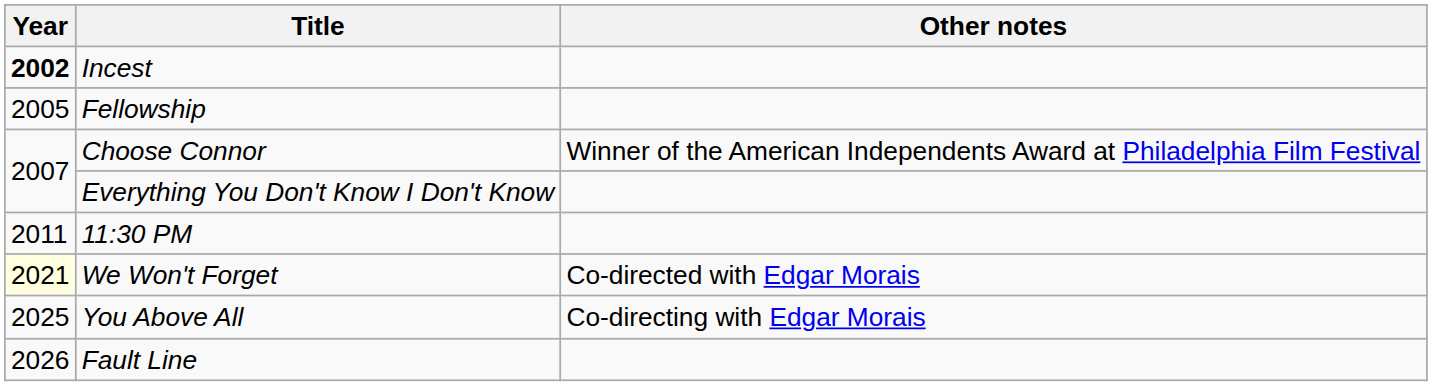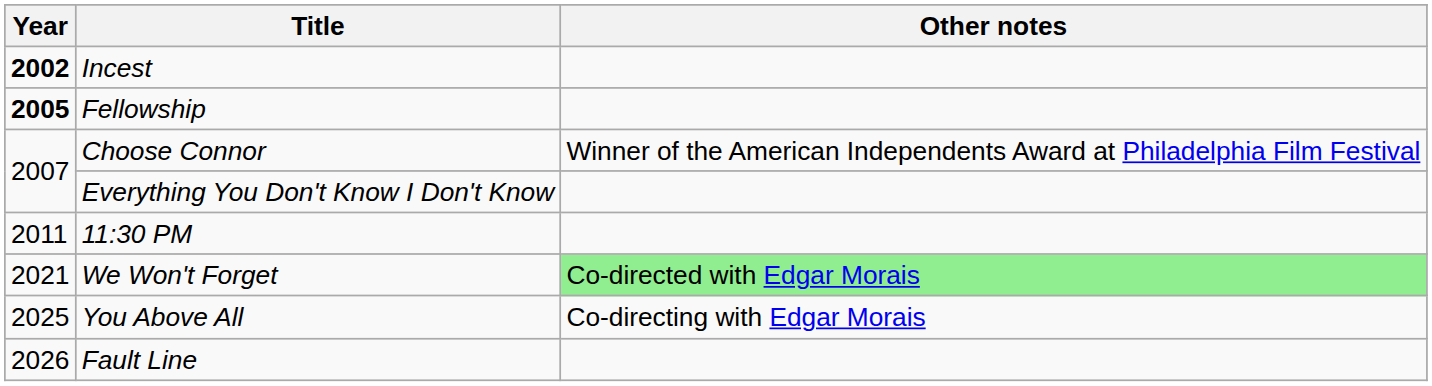(40, 109) normal -> (40, 109) bold
(40, 276) lightyellow background -> (40, 276) no background
(743, 276) no background -> (743, 276) lightgreen background
